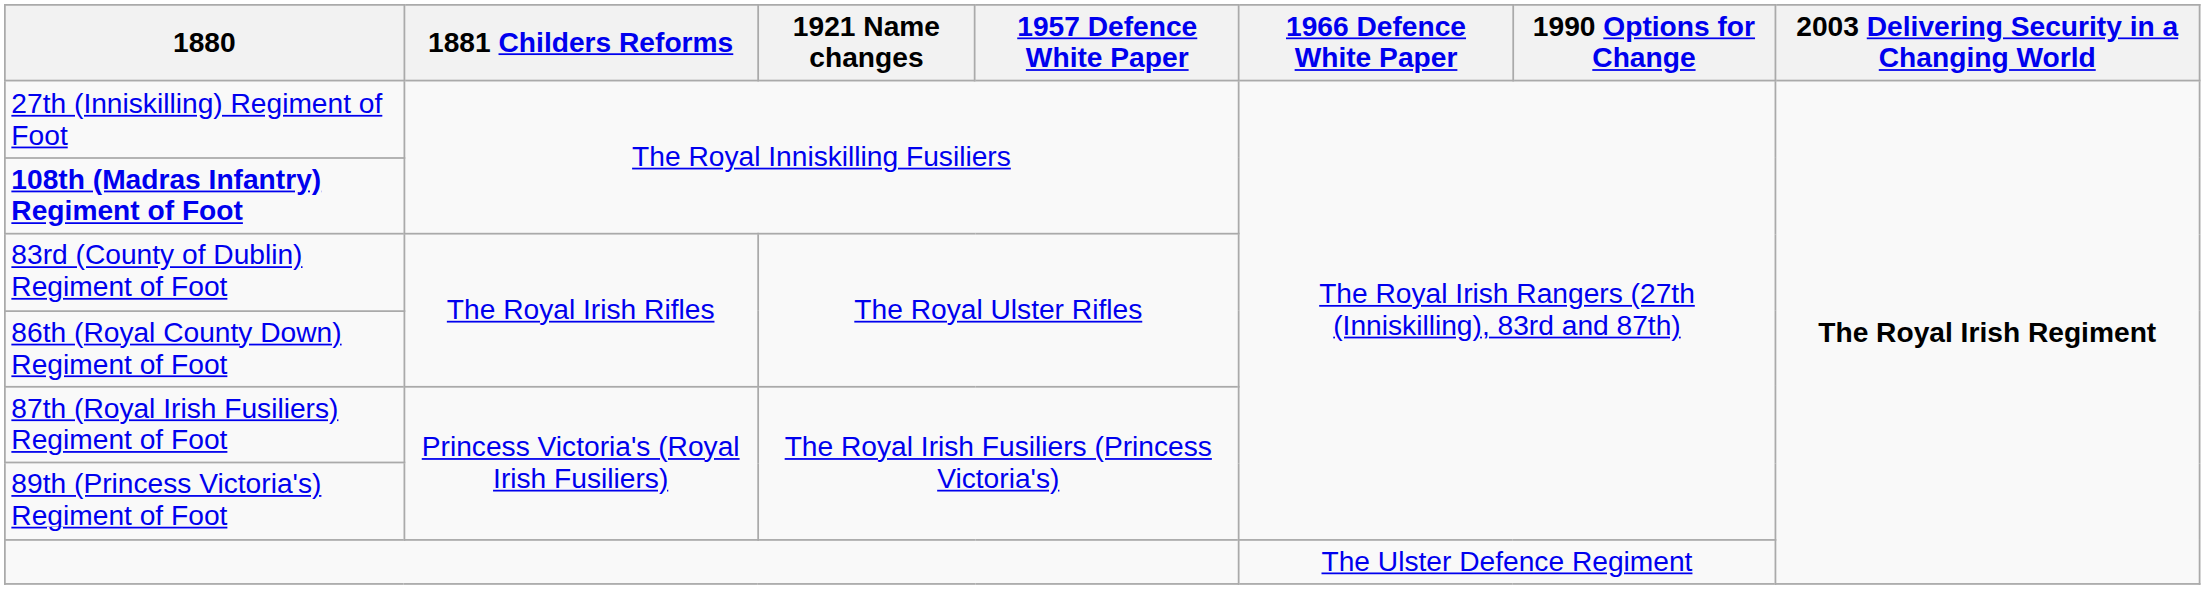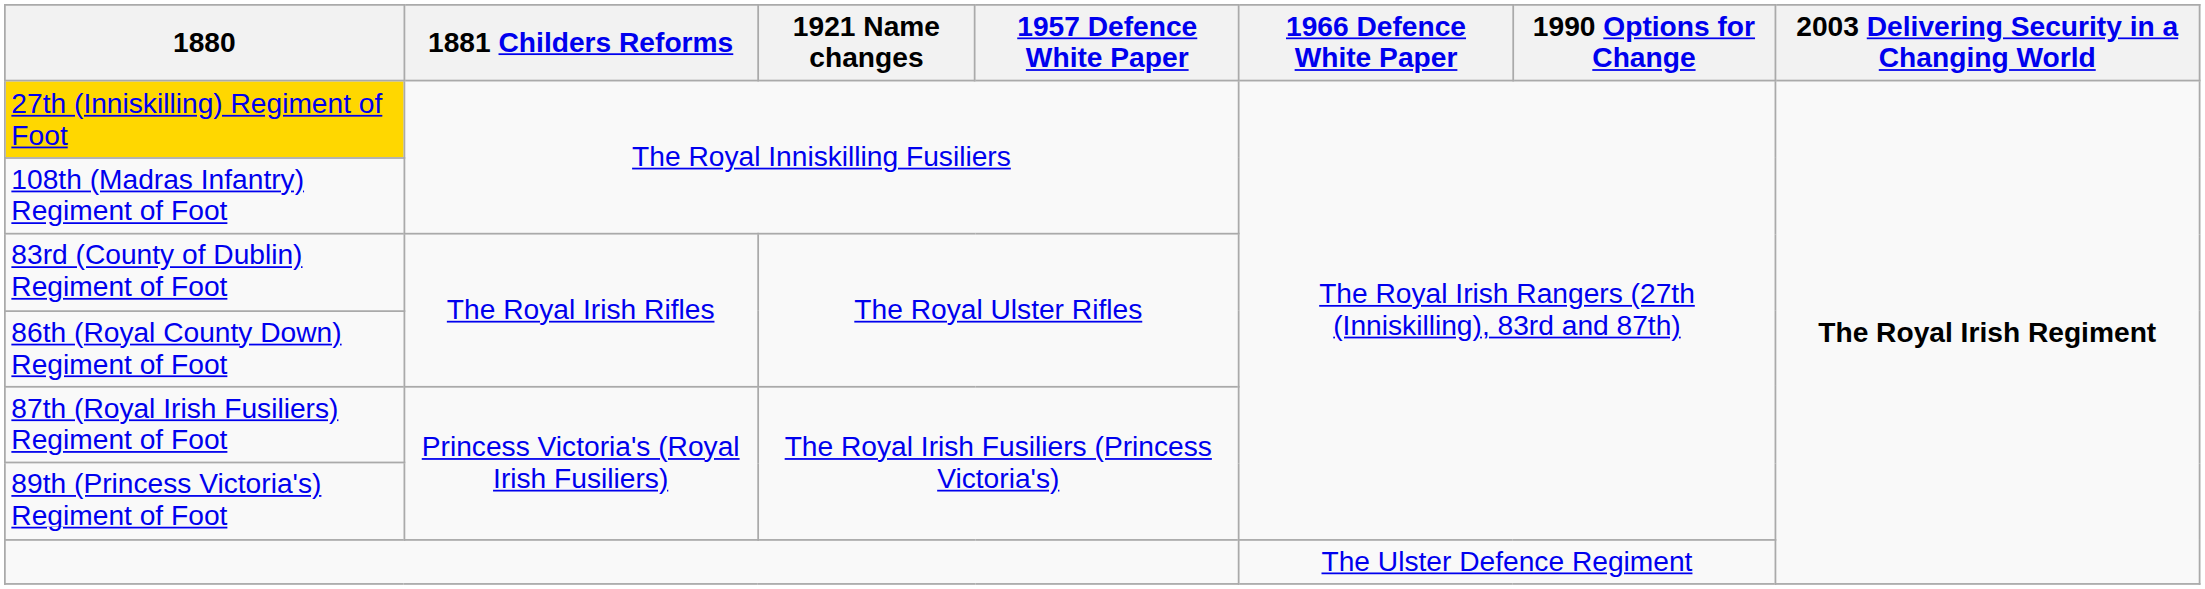(197, 119) no background -> (197, 119) gold background
(166, 195) bold -> (158, 195) normal
